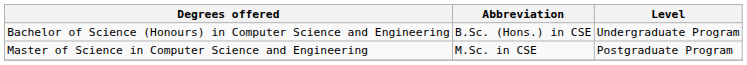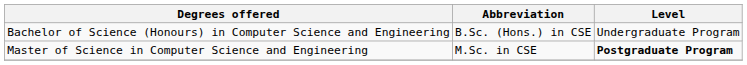(665, 51) normal -> (665, 51) bold
